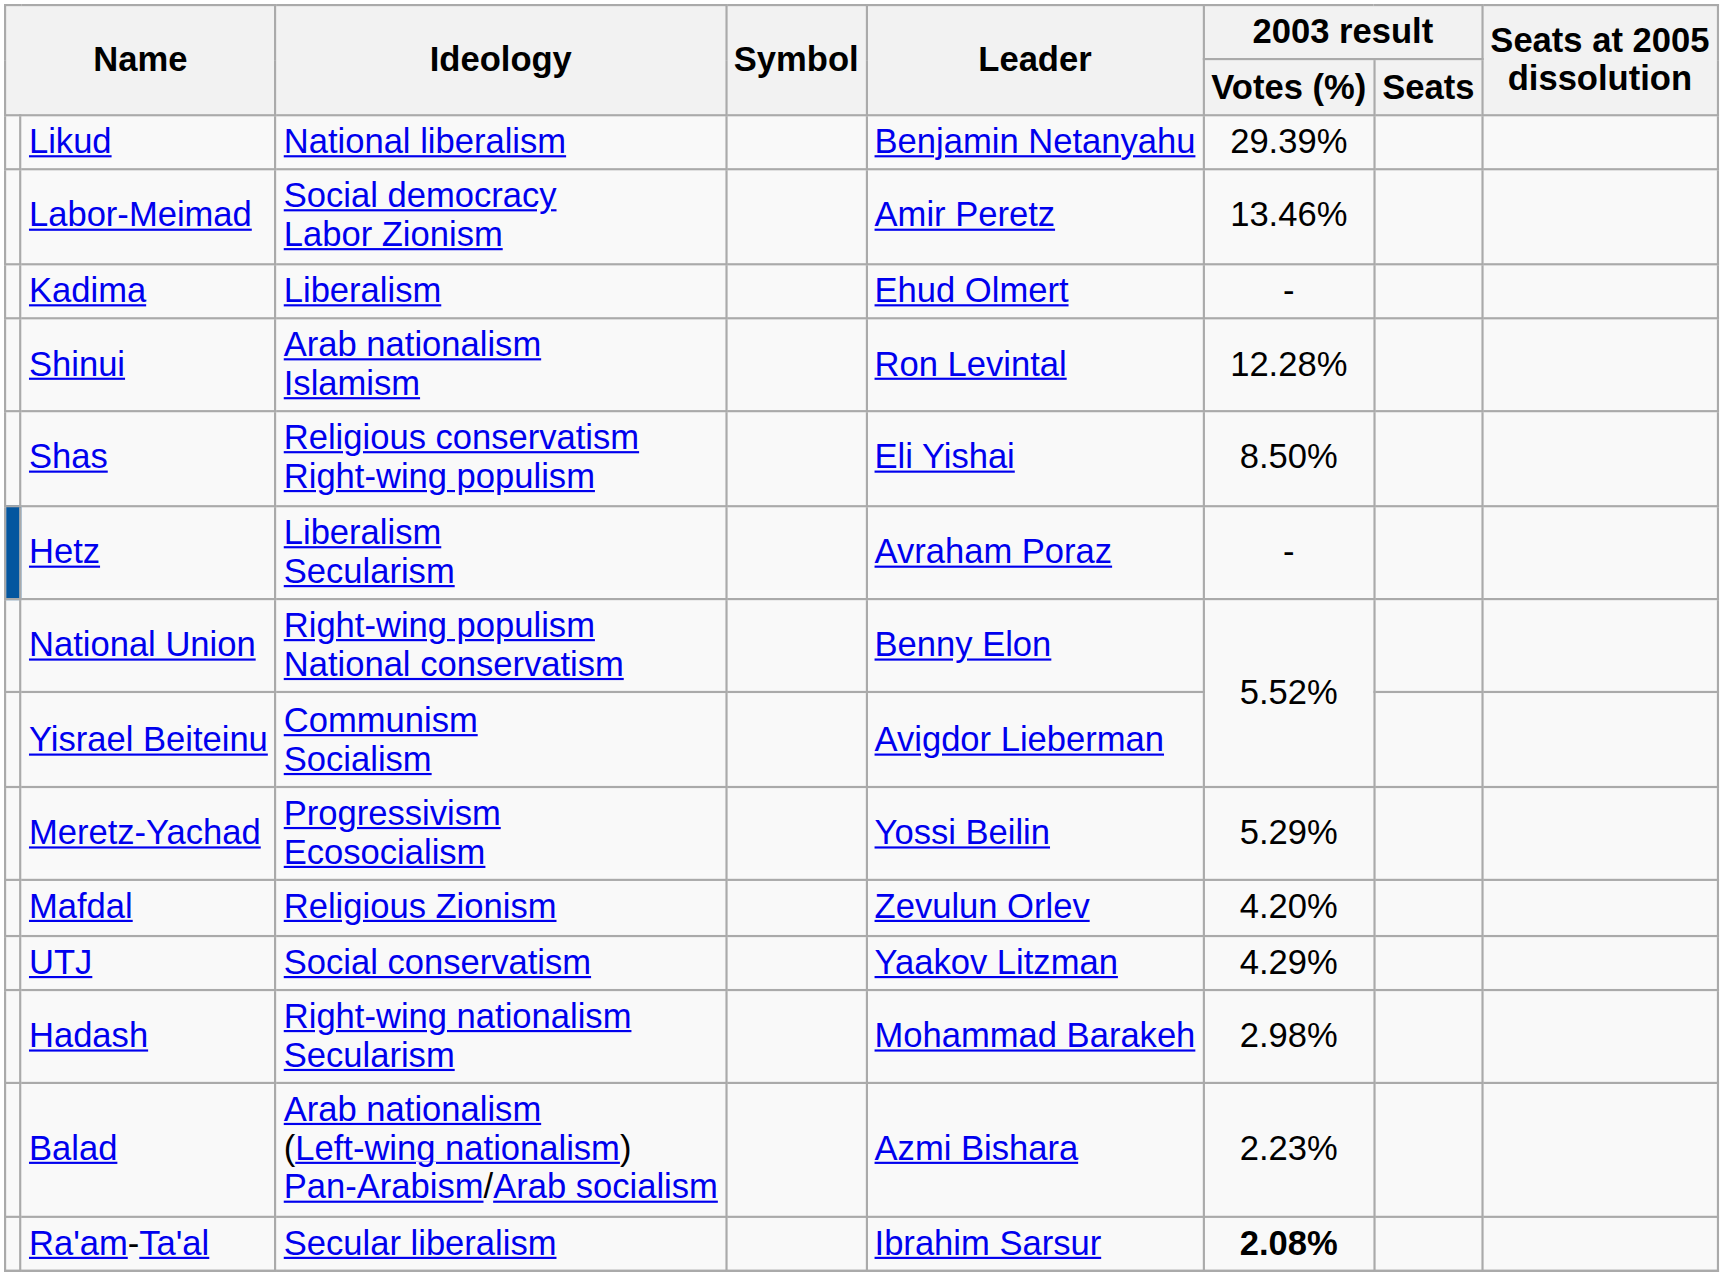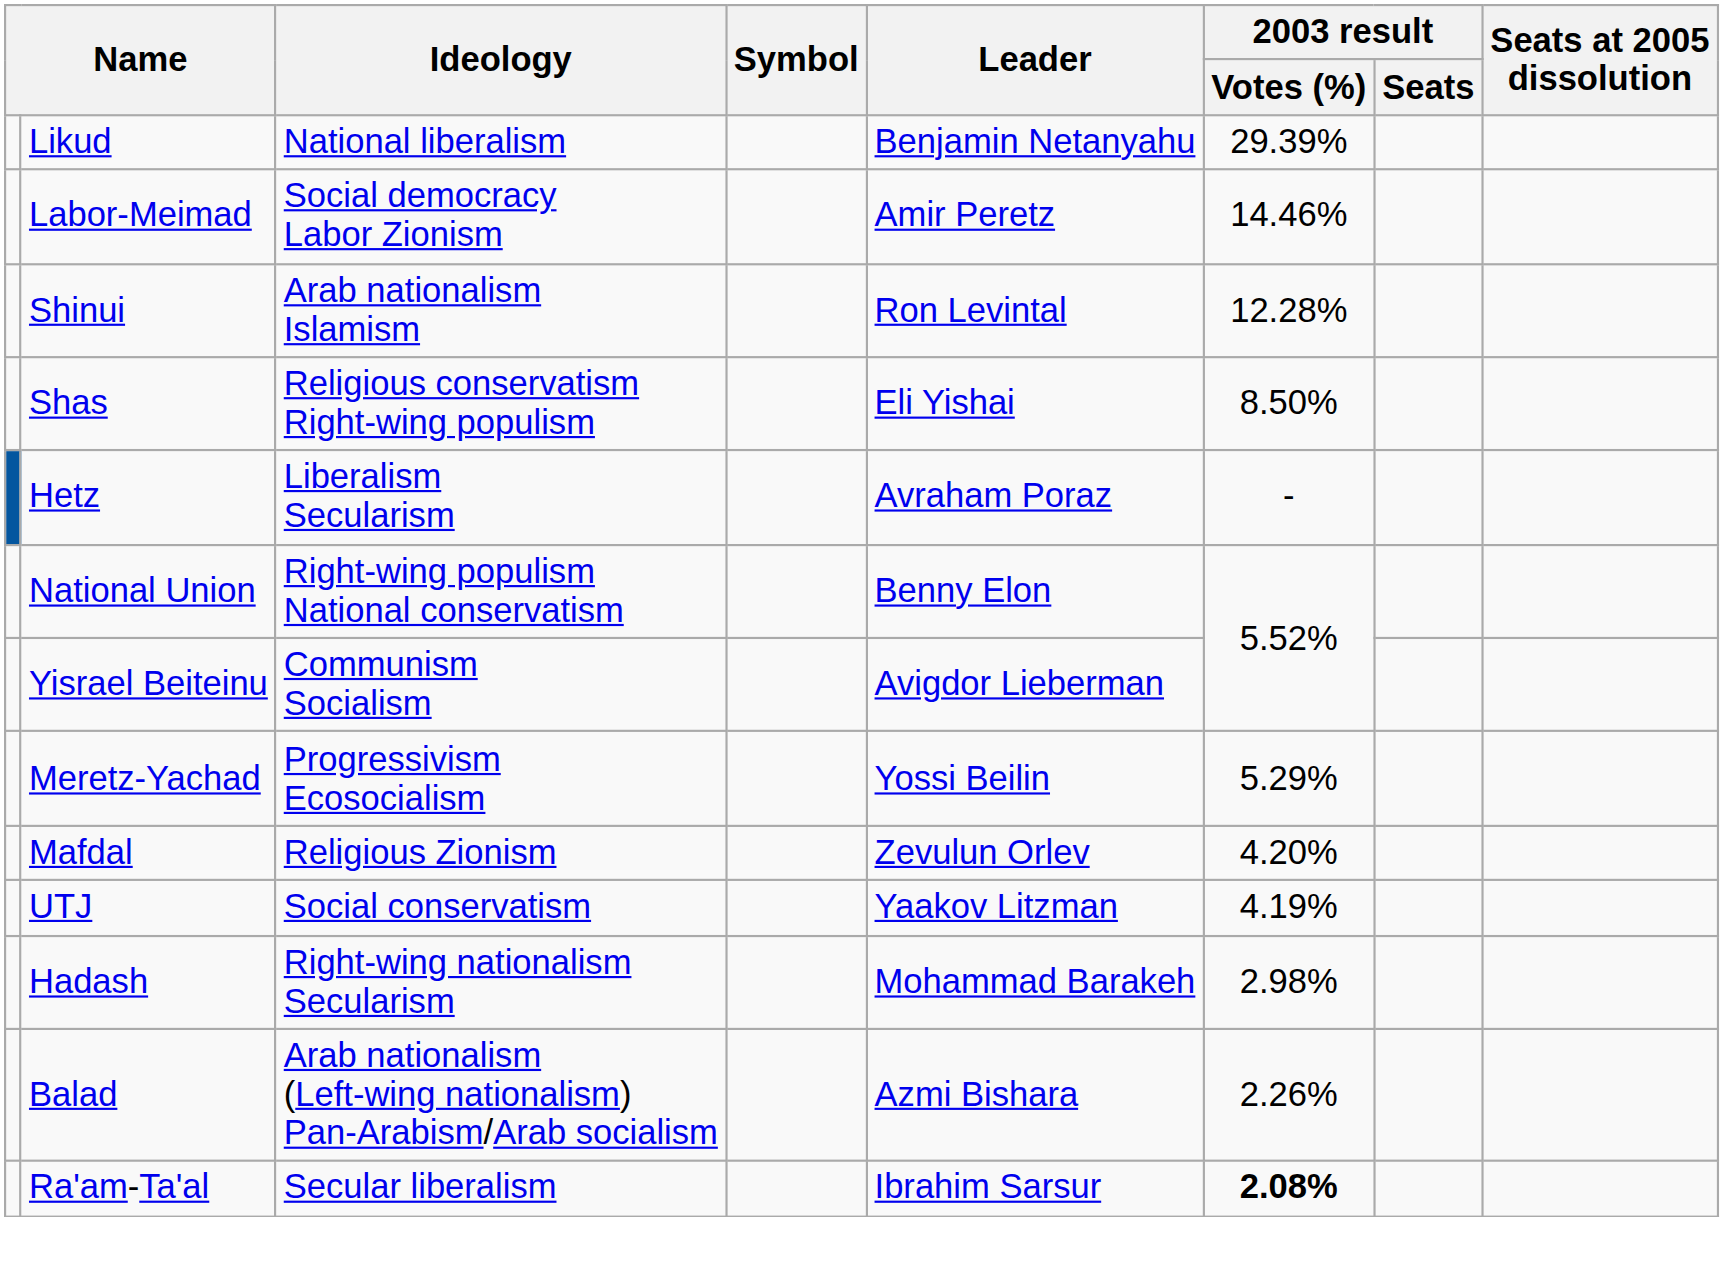(1289, 215) 13.46% -> (1289, 215) 14.46%
- row: (88, 290)
(1289, 961) 4.29% -> (1289, 906) 4.19%
(1289, 1149) 2.23% -> (1289, 1094) 2.26%
